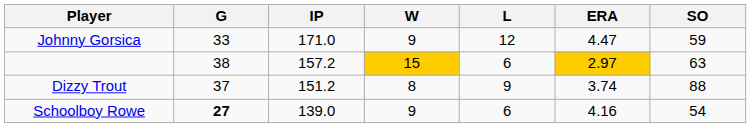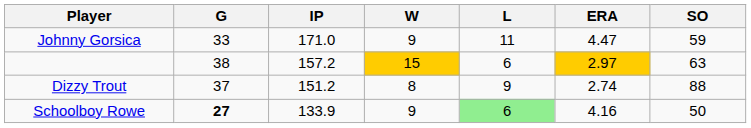(507, 39) 12 -> (507, 39) 11
(602, 87) 3.74 -> (602, 87) 2.74
(317, 110) 139.0 -> (317, 110) 133.9
(507, 110) no background -> (507, 110) lightgreen background
(698, 110) 54 -> (698, 110) 50
